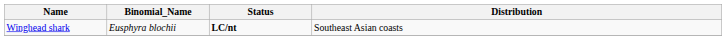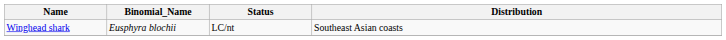(224, 27) bold -> (223, 27) normal
